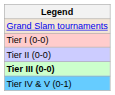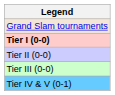(27, 41) normal -> (28, 41) bold
(31, 69) bold -> (30, 69) normal
